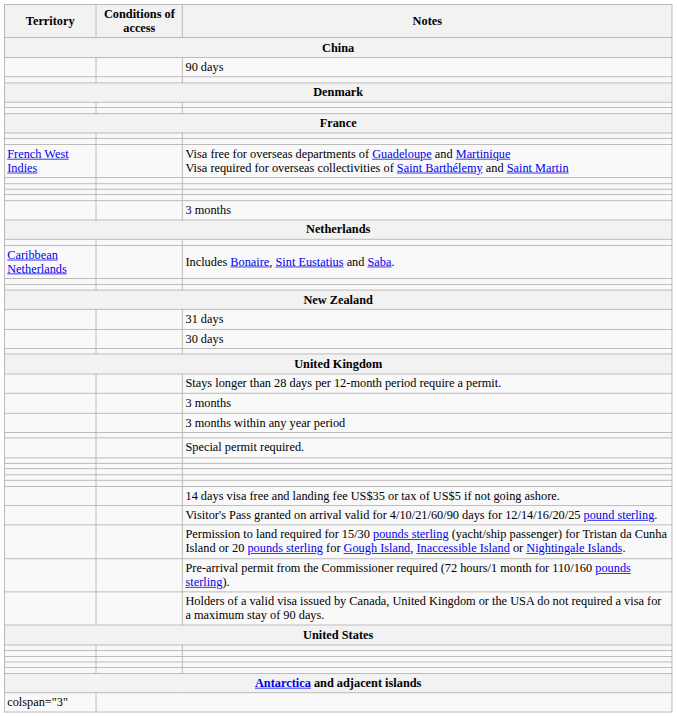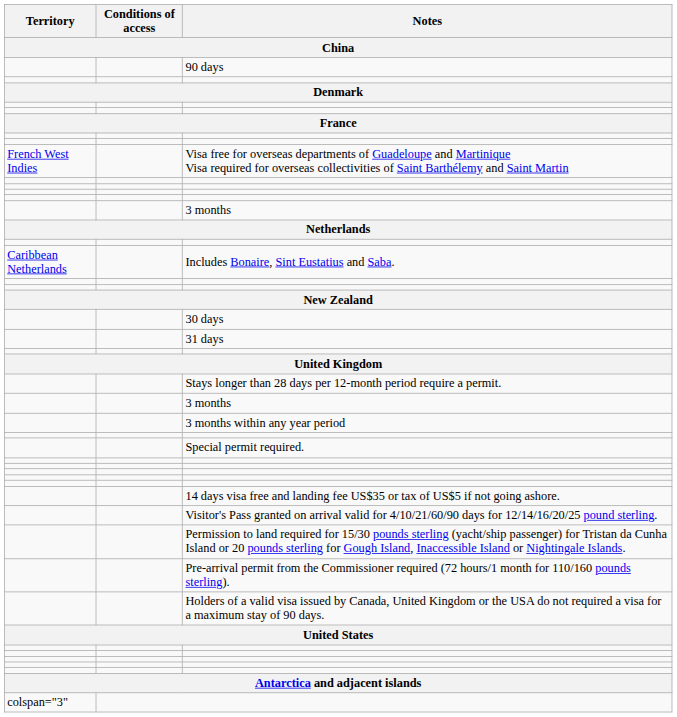rows swapped: (50, 319) <-> (50, 339)
